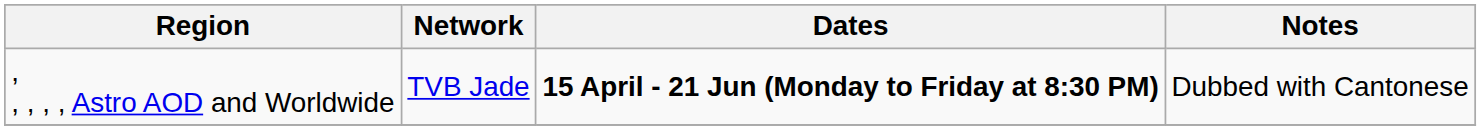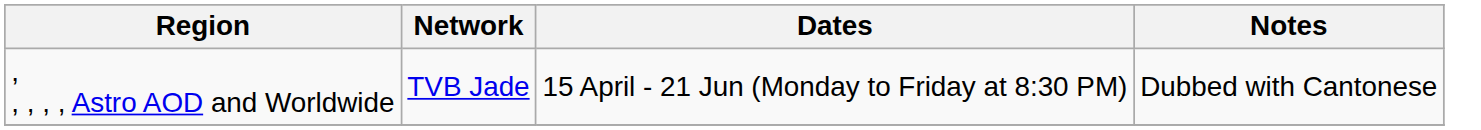(851, 86) bold -> (835, 86) normal
